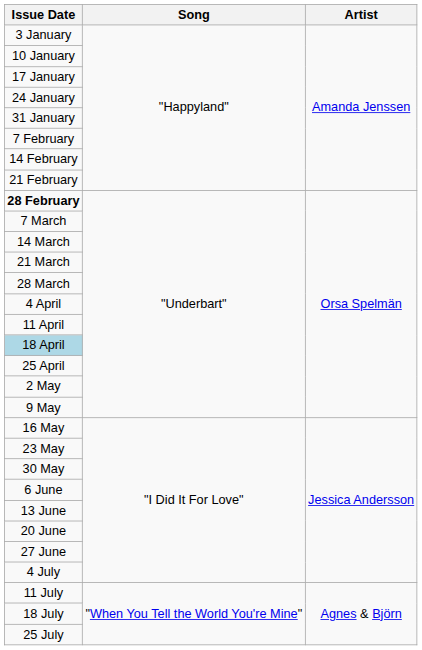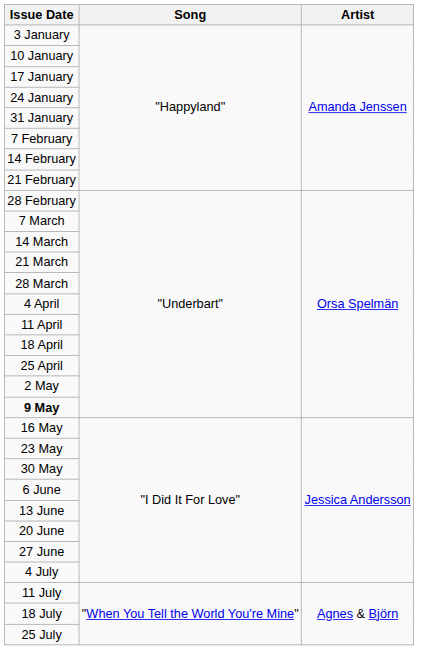(43, 200) bold -> (42, 200) normal
(43, 344) lightblue background -> (42, 344) no background
(43, 406) normal -> (42, 406) bold
